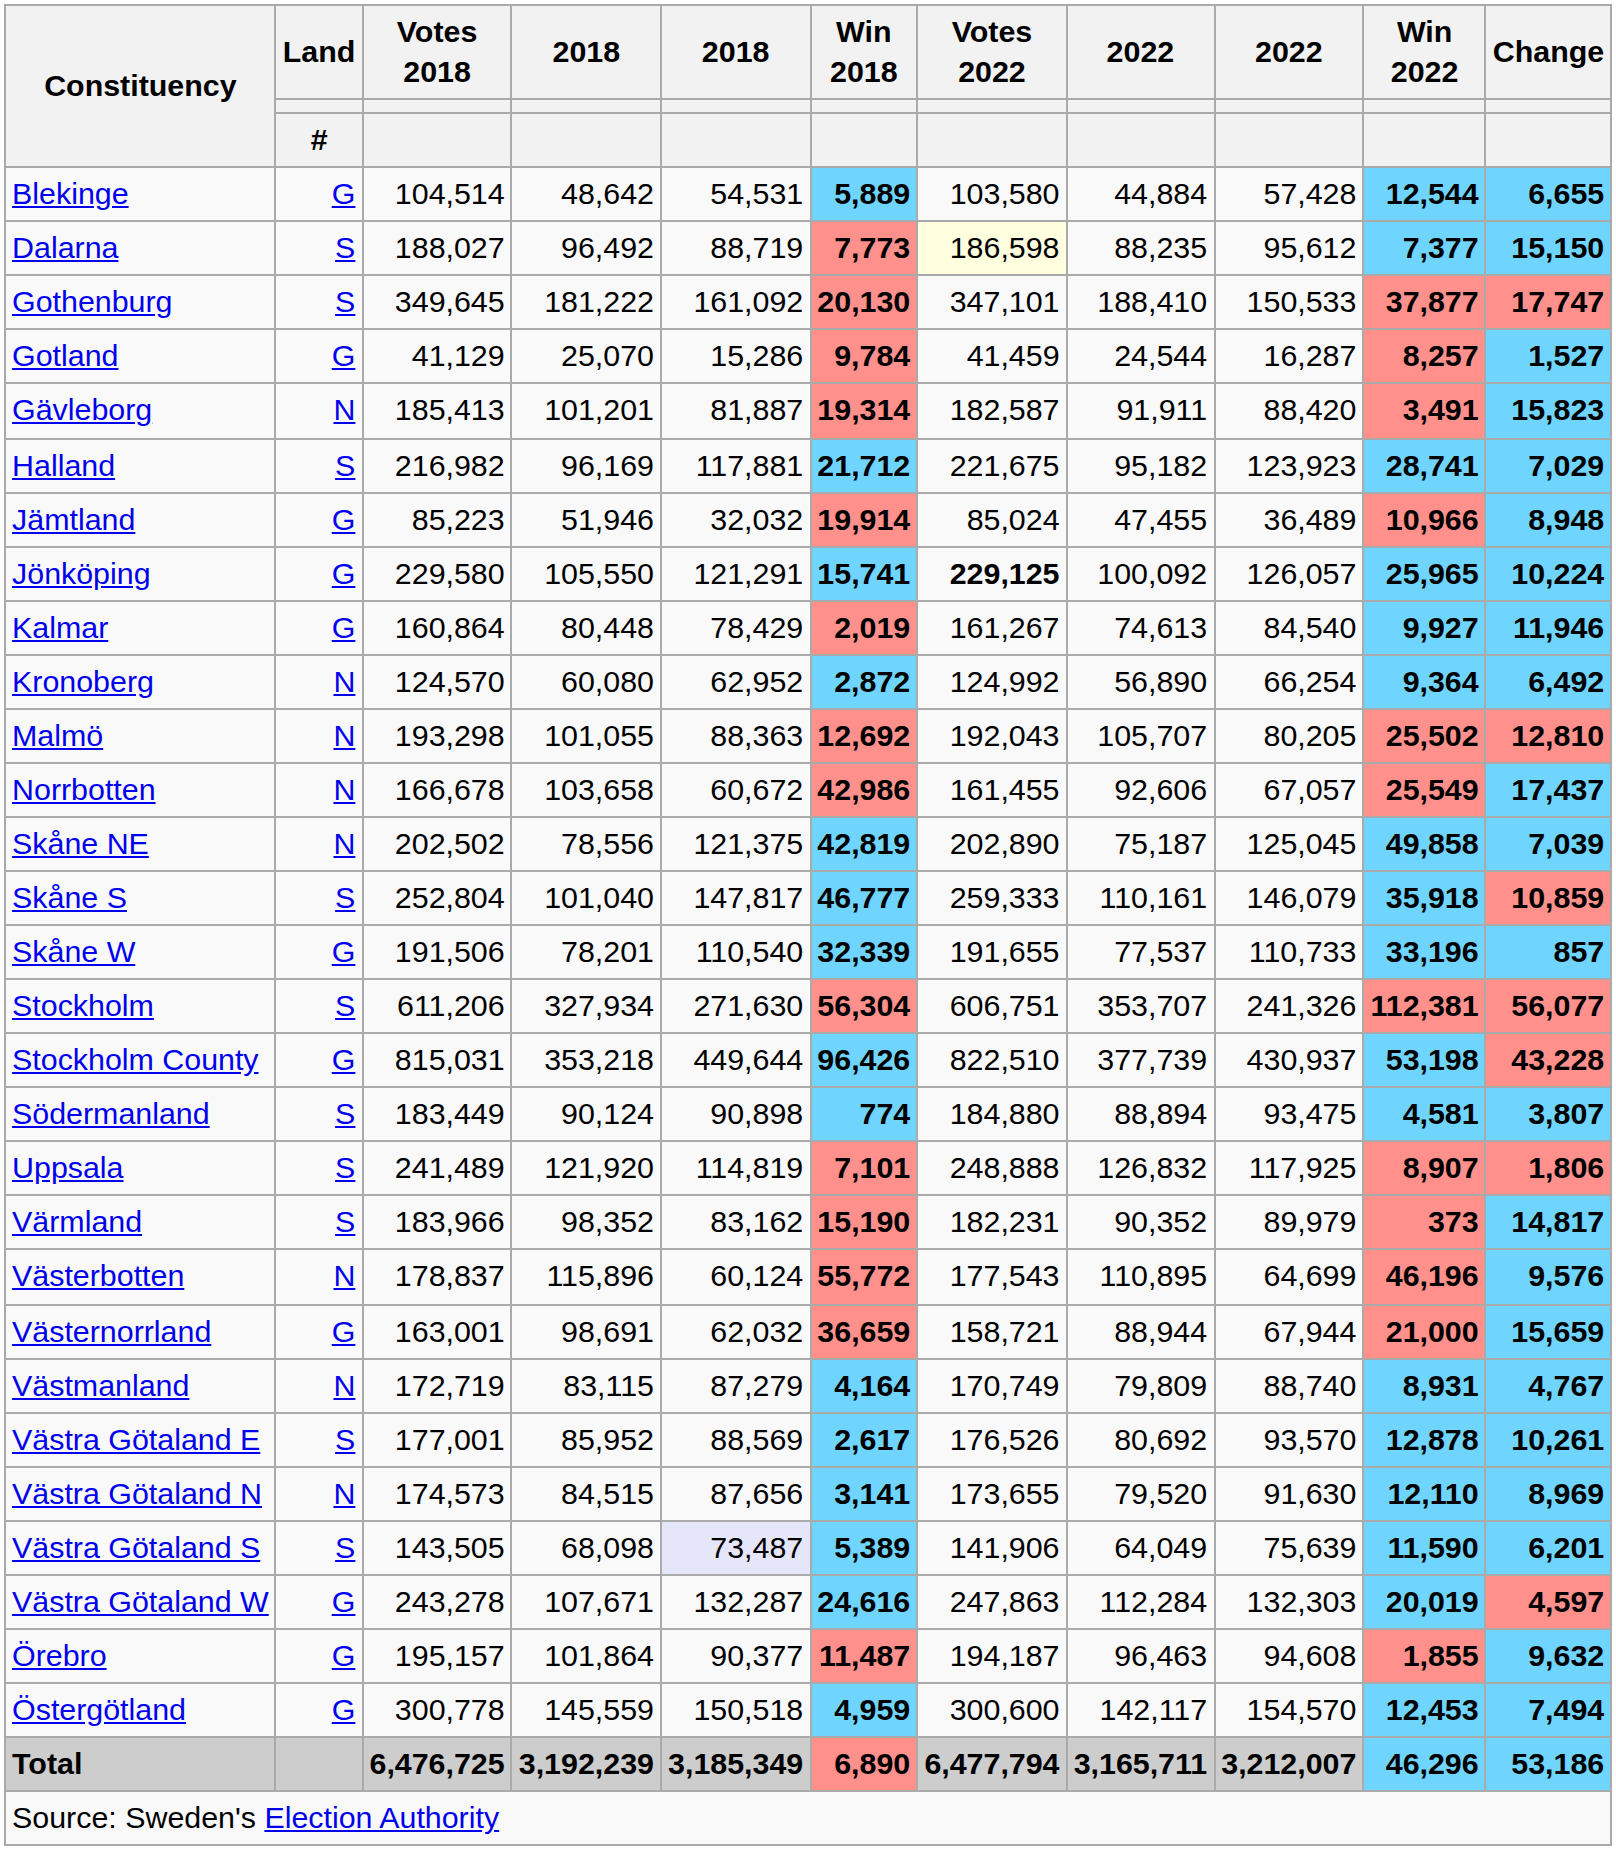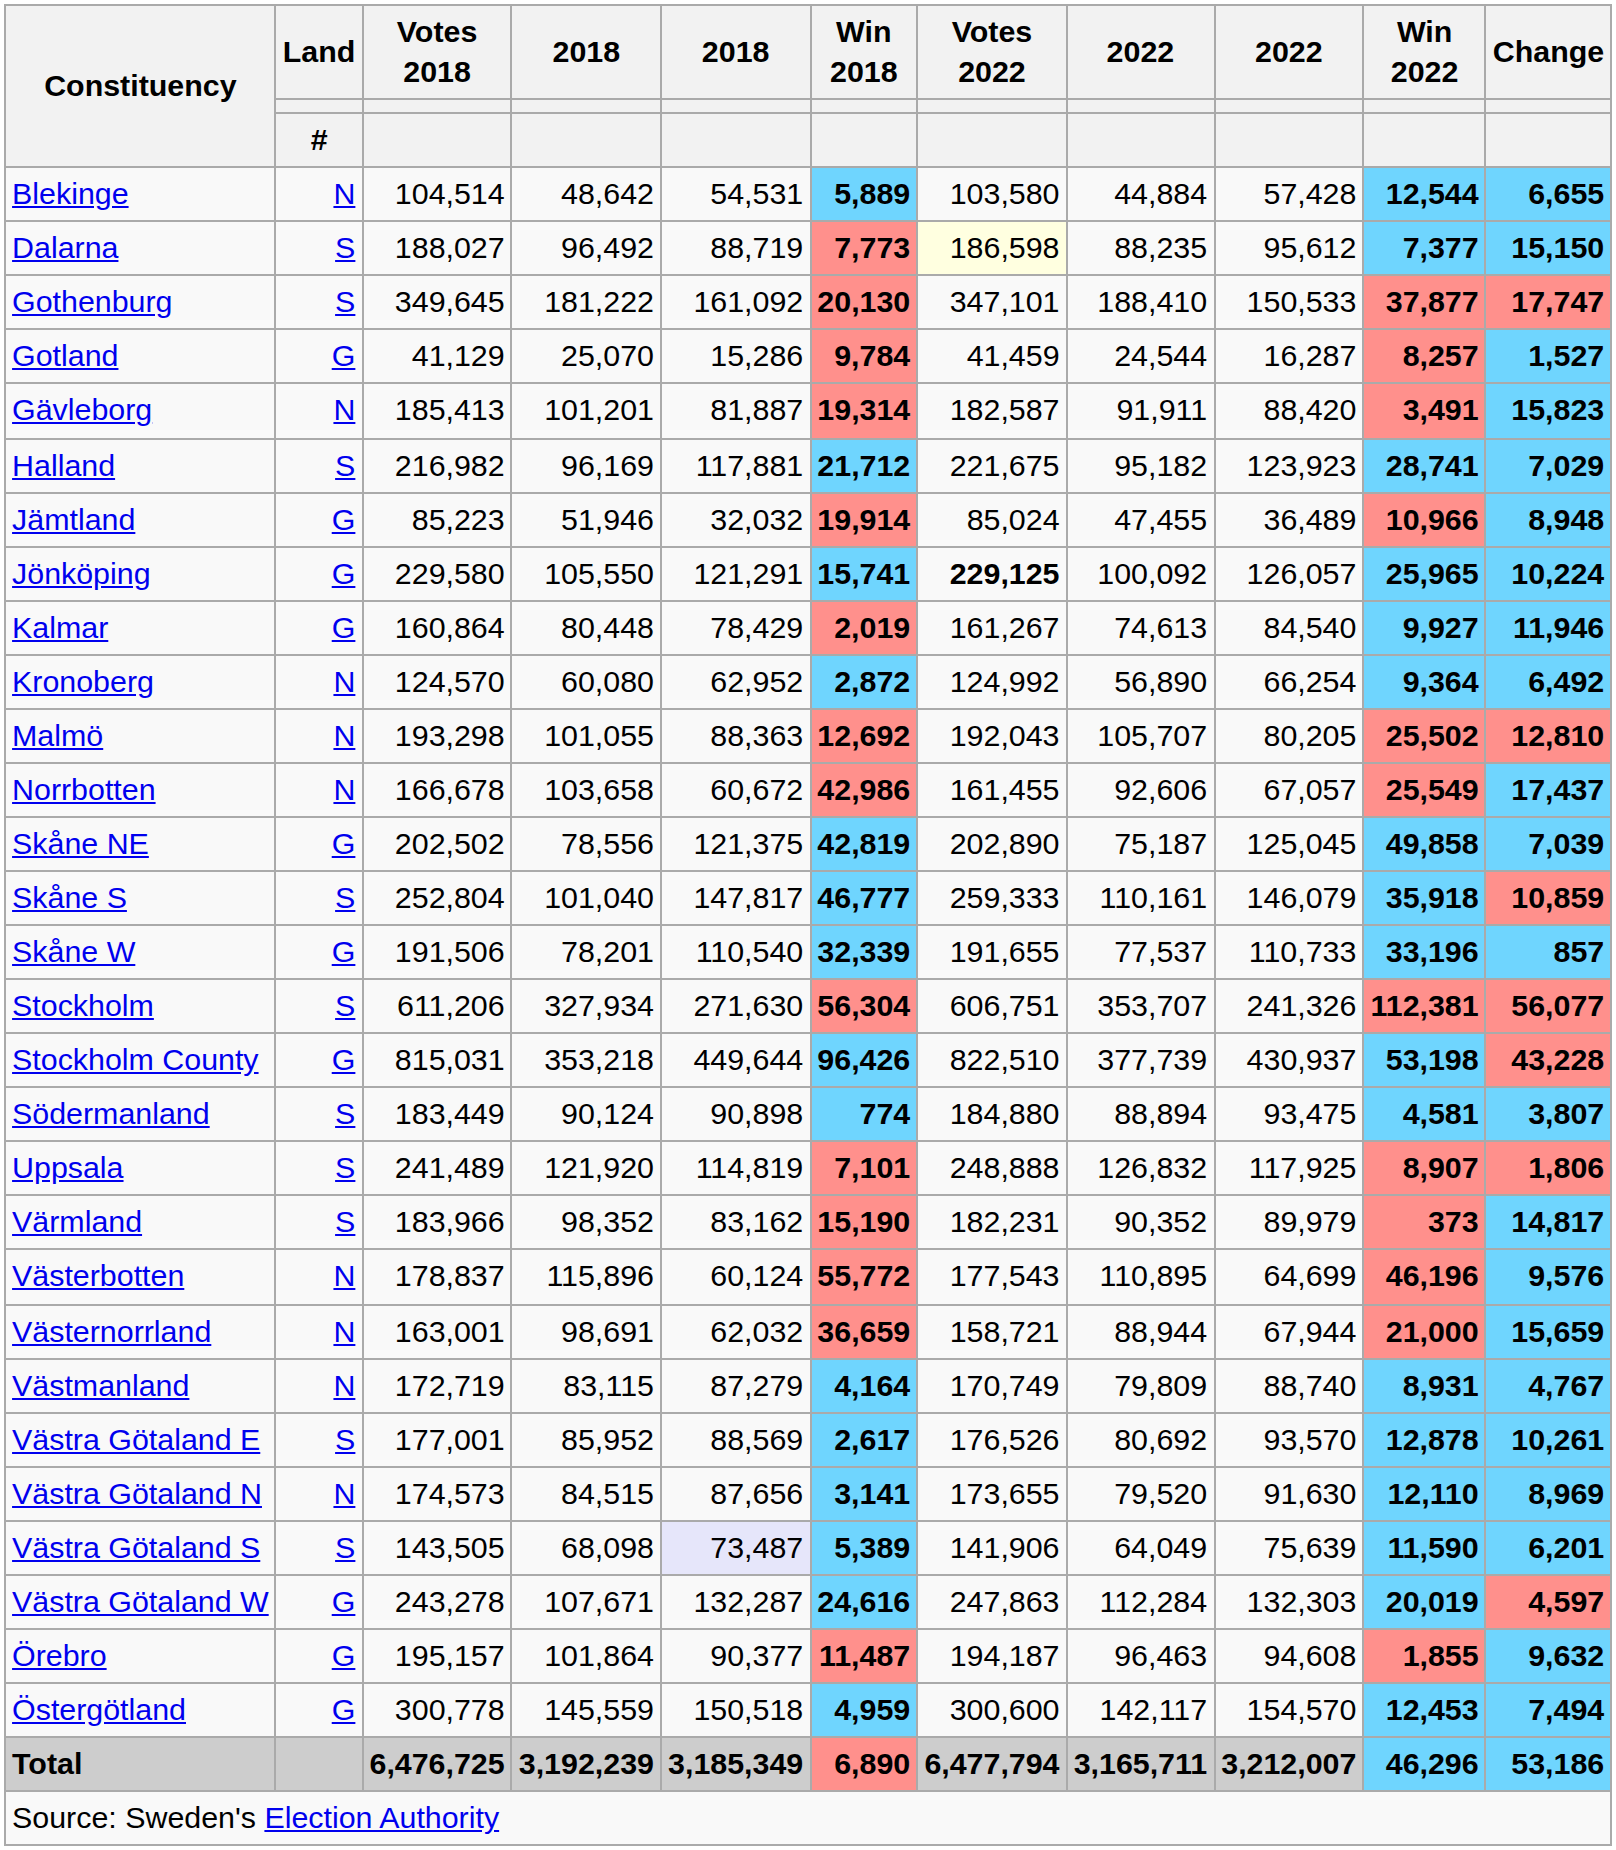(344, 194) G -> (344, 194) N
(344, 843) N -> (344, 843) G
(344, 1330) G -> (344, 1330) N
